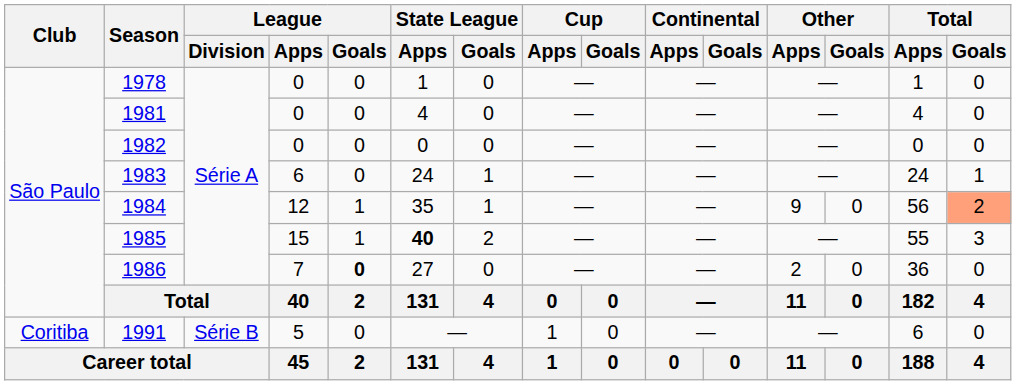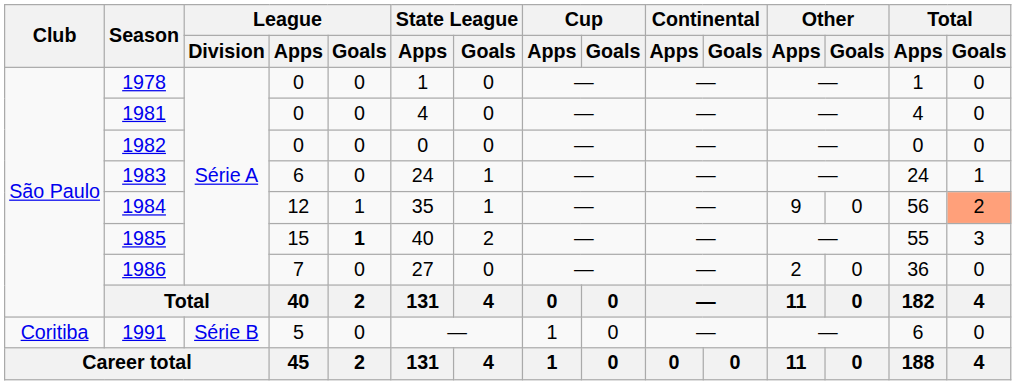(359, 238) normal -> (359, 238) bold
(423, 238) bold -> (423, 238) normal
(359, 269) bold -> (359, 269) normal
